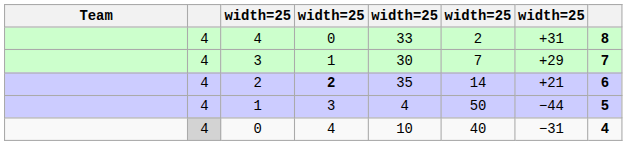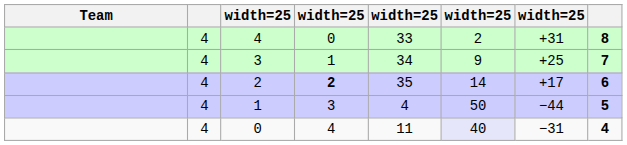(405, 61) 30 -> (405, 61) 34
(478, 61) 7 -> (478, 61) 9
(551, 61) +29 -> (551, 61) +25
(551, 84) +21 -> (551, 84) +17
(204, 129) lightgrey background -> (204, 129) no background
(405, 129) 10 -> (405, 129) 11
(478, 129) no background -> (478, 129) lavender background
